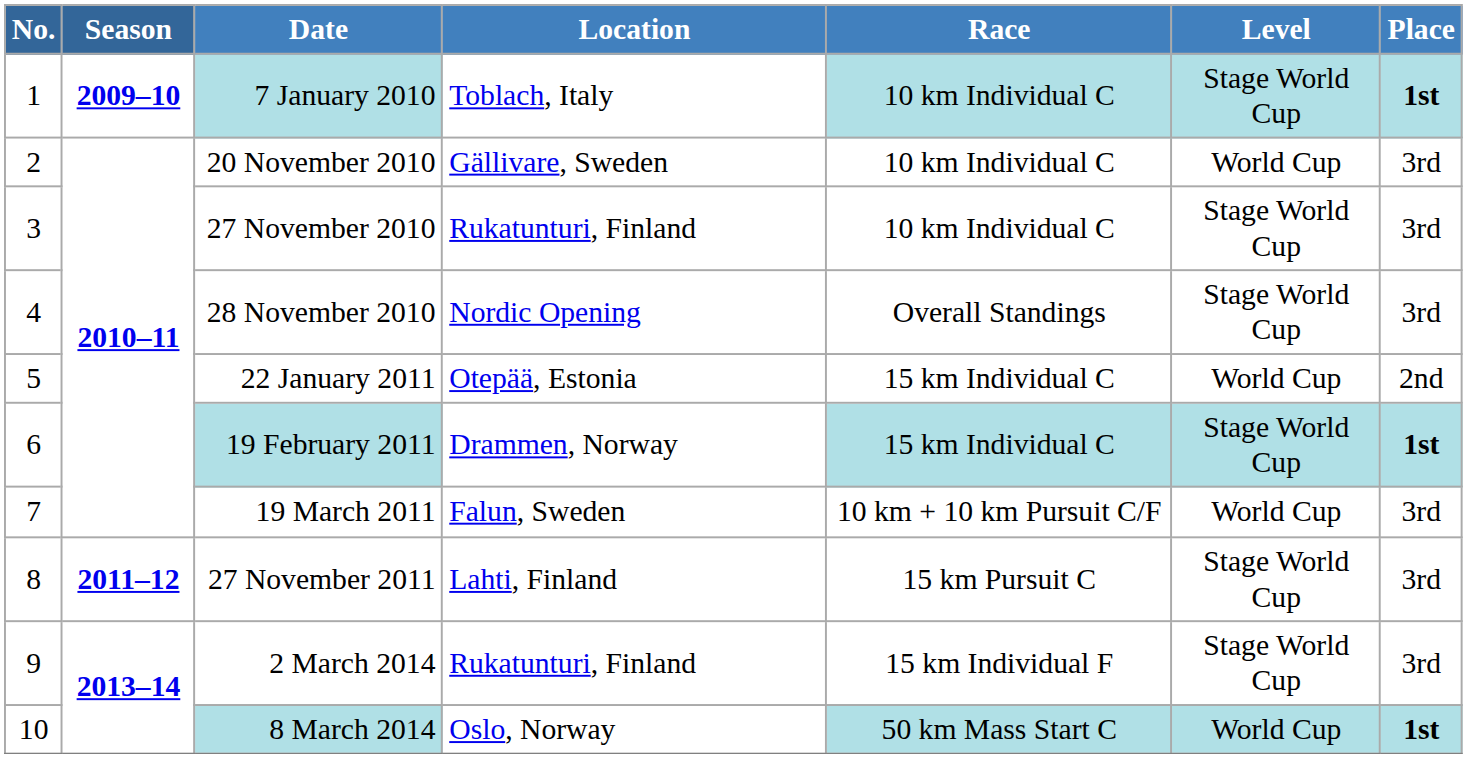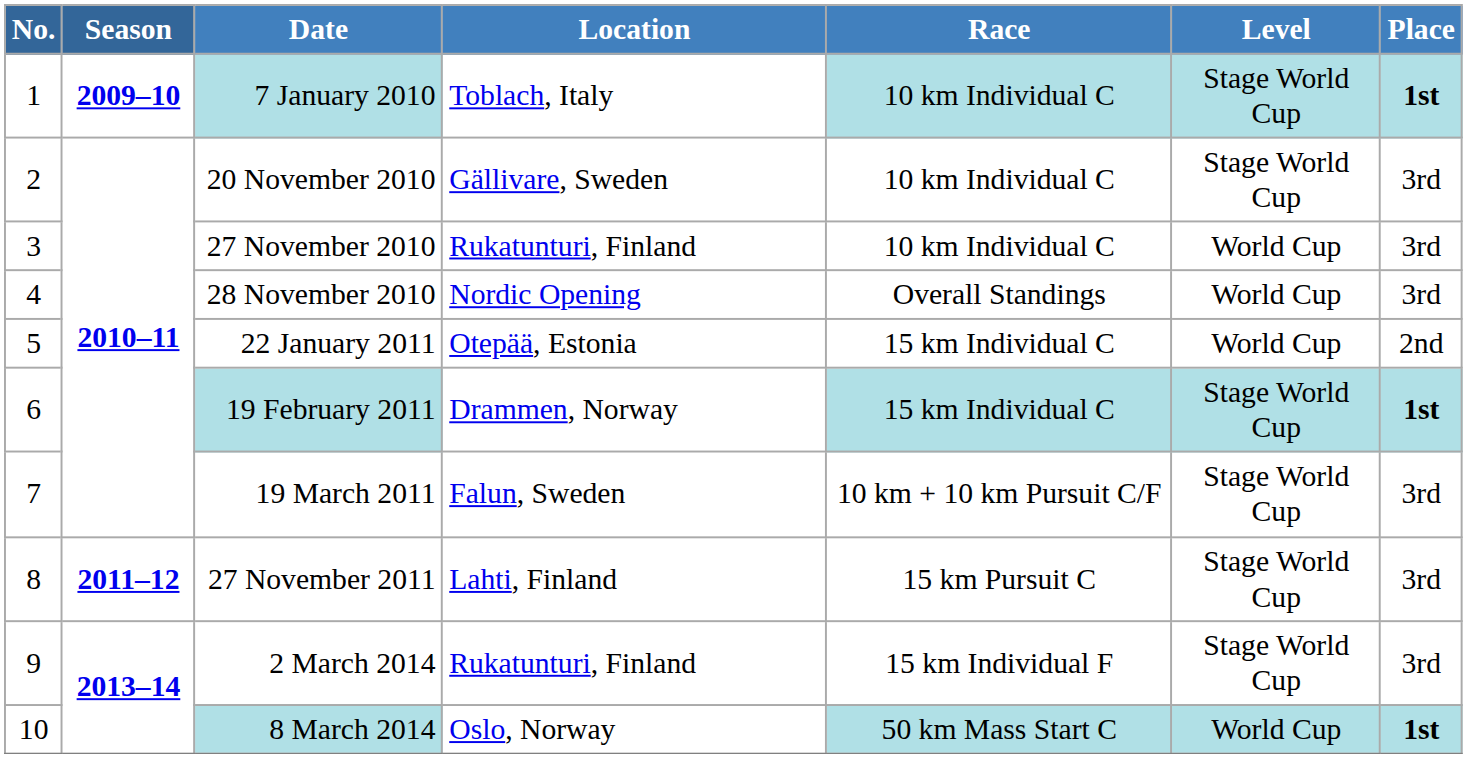(1276, 161) World Cup -> (1276, 179) Stage World Cup
(1276, 228) Stage World Cup -> (1276, 245) World Cup
(1276, 312) Stage World Cup -> (1276, 294) World Cup
(1276, 511) World Cup -> (1276, 494) Stage World Cup
